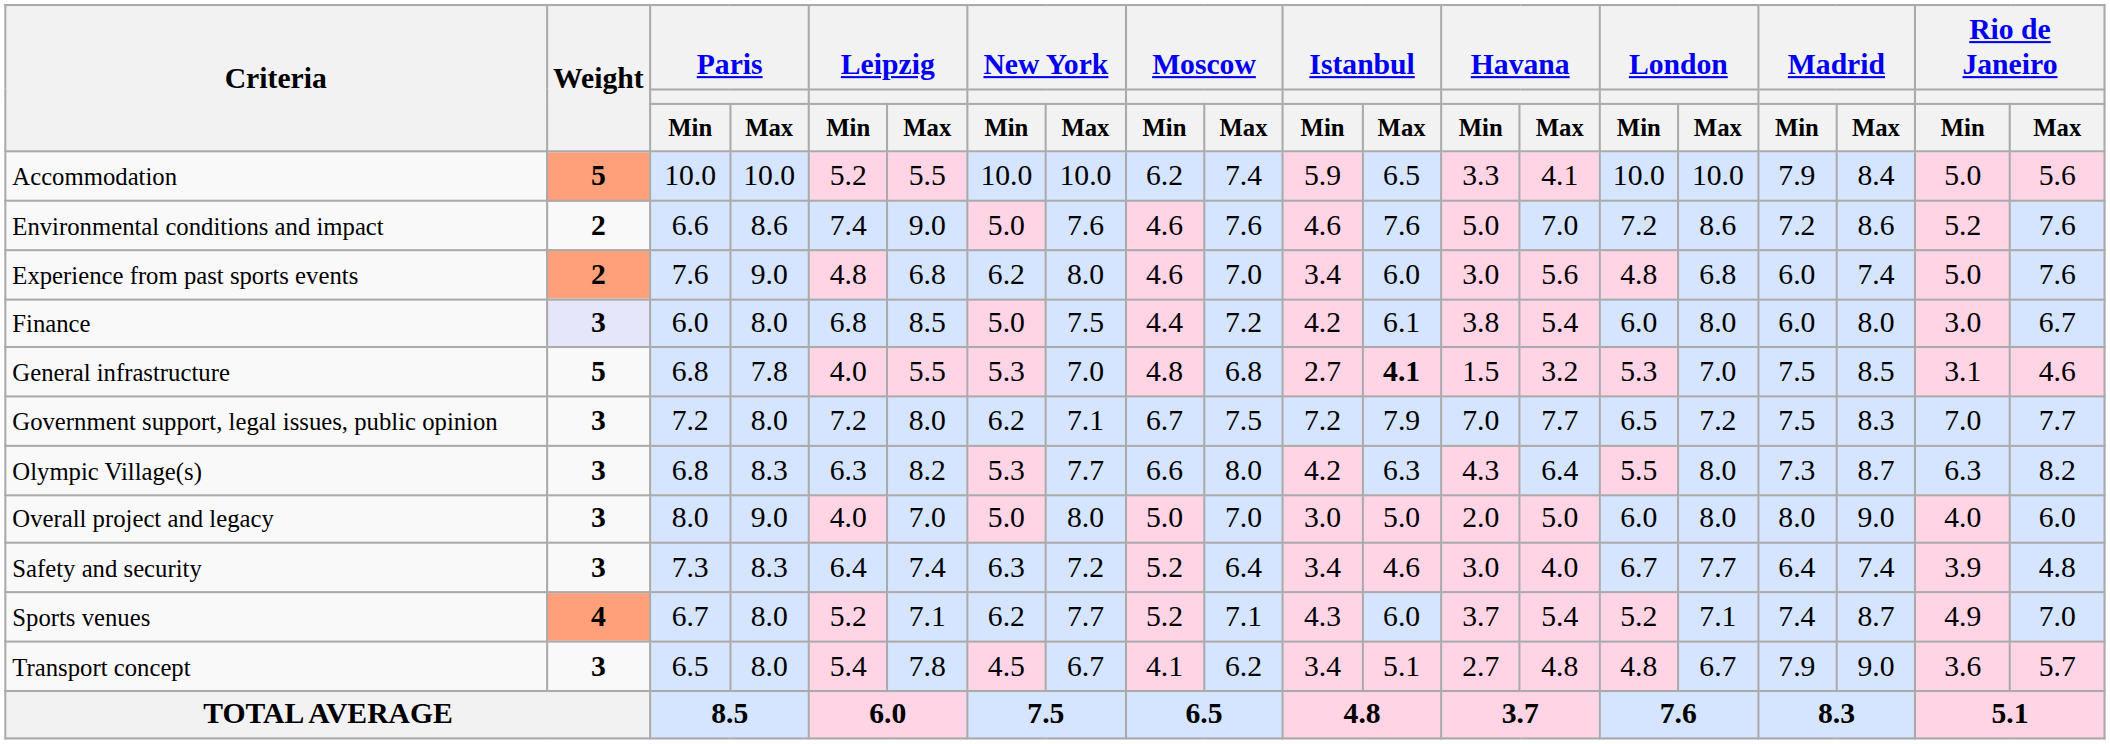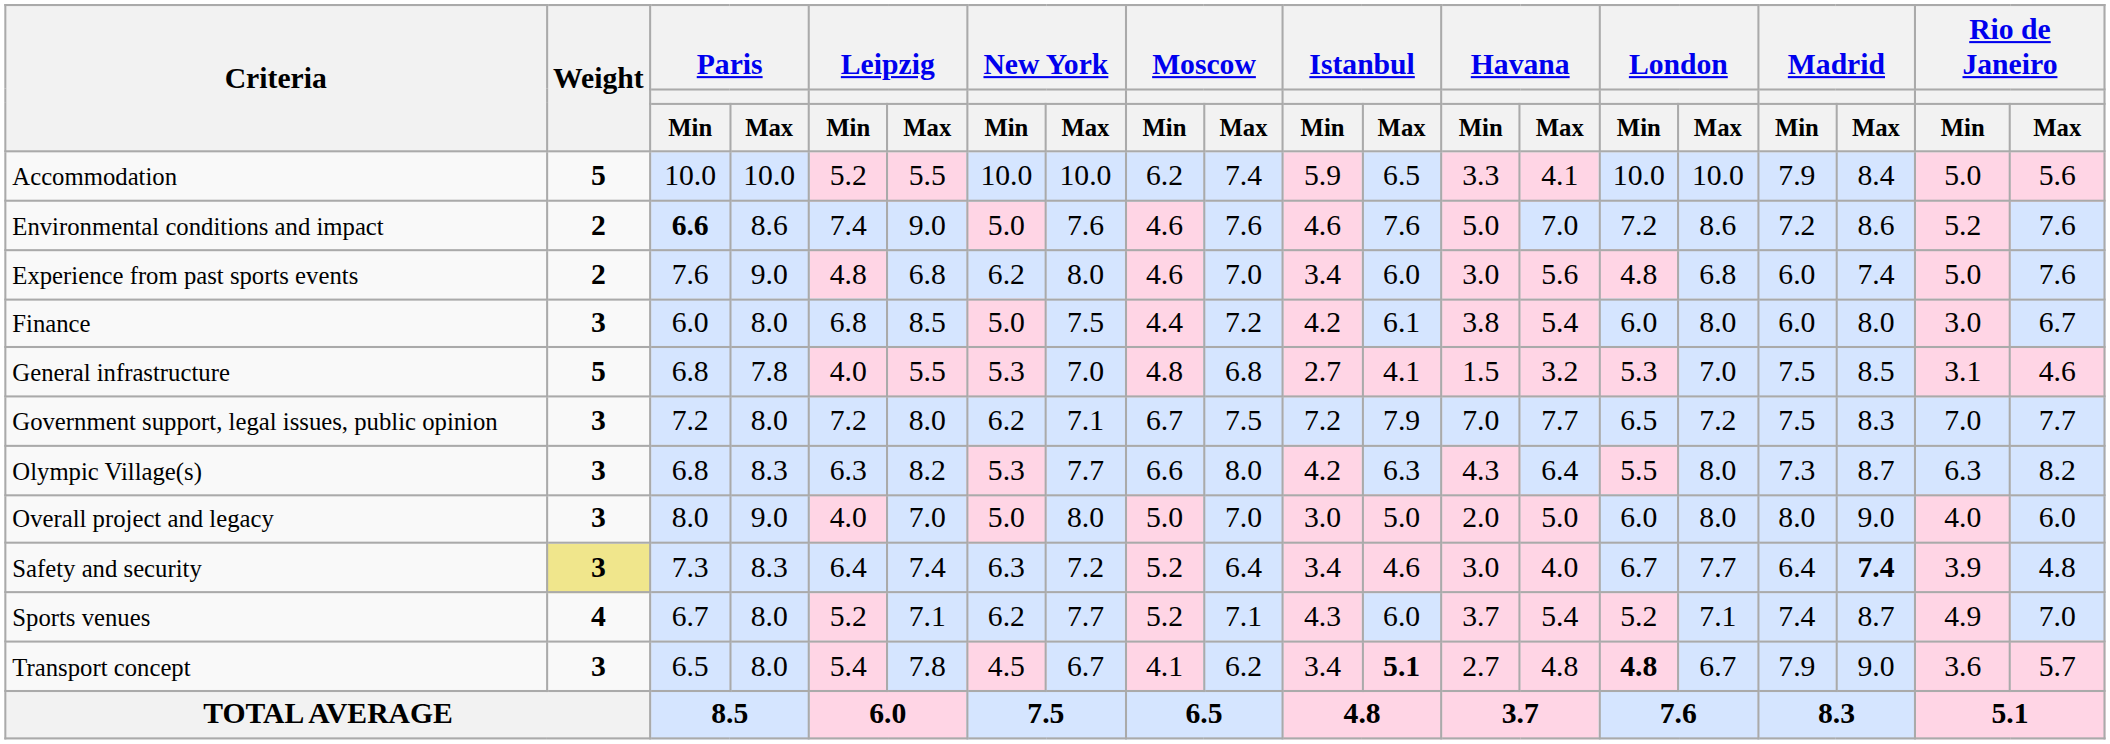(598, 176) lightsalmon background -> (598, 176) no background
(690, 225) normal -> (690, 225) bold
(598, 273) lightsalmon background -> (598, 273) no background
(598, 322) lavender background -> (598, 322) no background
(1402, 371) bold -> (1402, 371) normal
(598, 567) no background -> (598, 567) khaki background
(1876, 567) normal -> (1876, 567) bold
(598, 616) lightsalmon background -> (598, 616) no background
(1402, 665) normal -> (1402, 665) bold
(1639, 665) normal -> (1639, 665) bold
